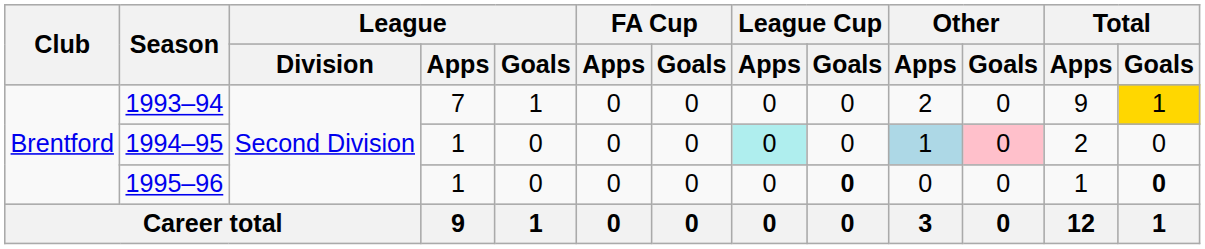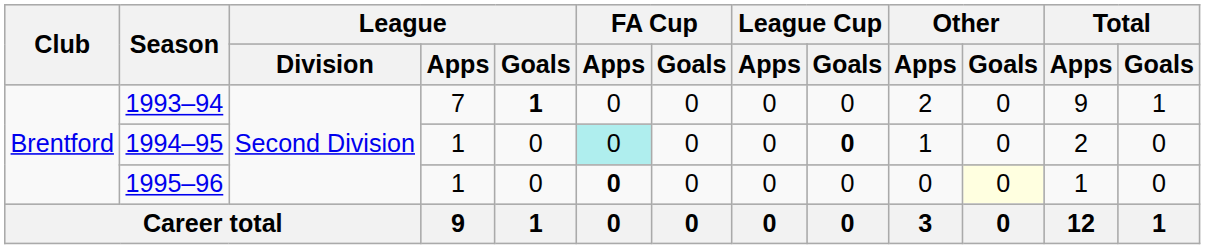(536, 104) normal -> (536, 104) bold
(1159, 104) gold background -> (1159, 104) no background
(614, 143) no background -> (614, 143) paleturquoise background
(770, 143) paleturquoise background -> (770, 143) no background
(847, 143) normal -> (847, 143) bold
(925, 143) lightblue background -> (925, 143) no background
(1003, 143) pink background -> (1003, 143) no background
(614, 183) normal -> (614, 183) bold
(847, 183) bold -> (847, 183) normal
(1003, 183) no background -> (1003, 183) lightyellow background
(1159, 183) bold -> (1159, 183) normal
